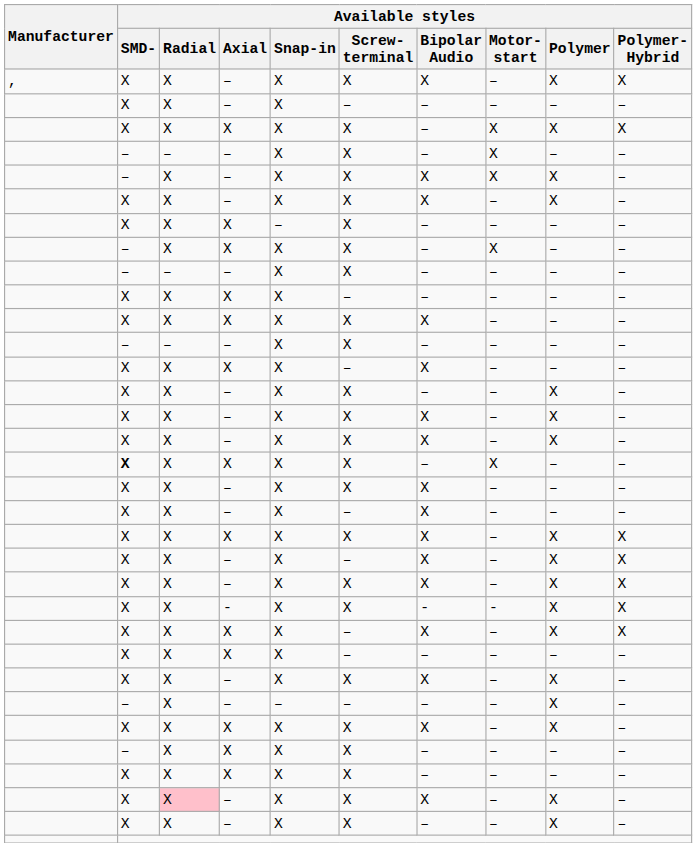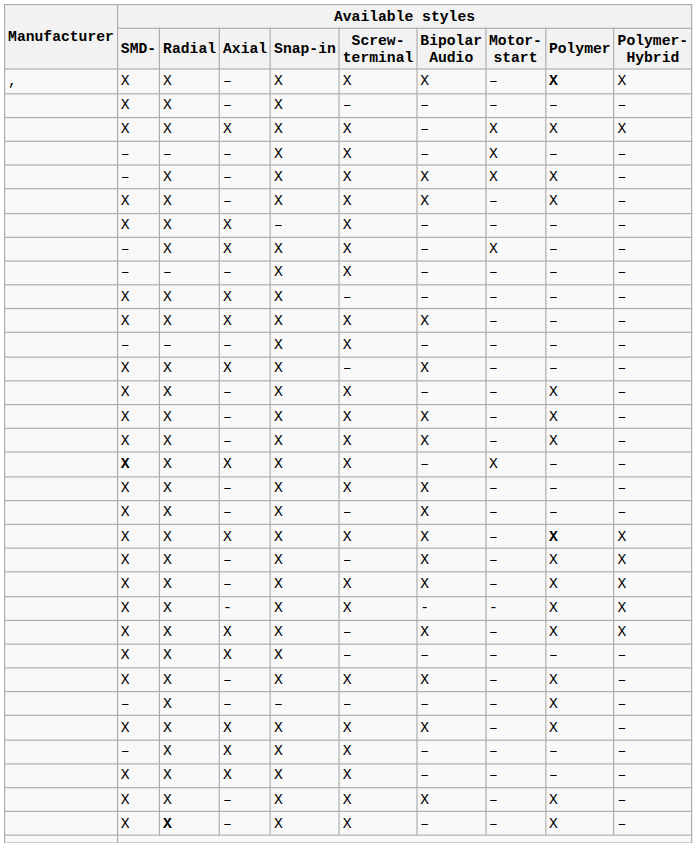(553, 81) normal -> (553, 81) bold
(553, 536) normal -> (553, 536) bold
(168, 800) pink background -> (168, 800) no background
(168, 824) normal -> (168, 824) bold
